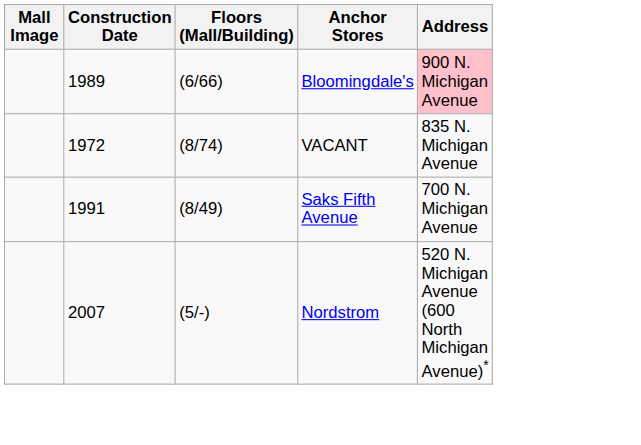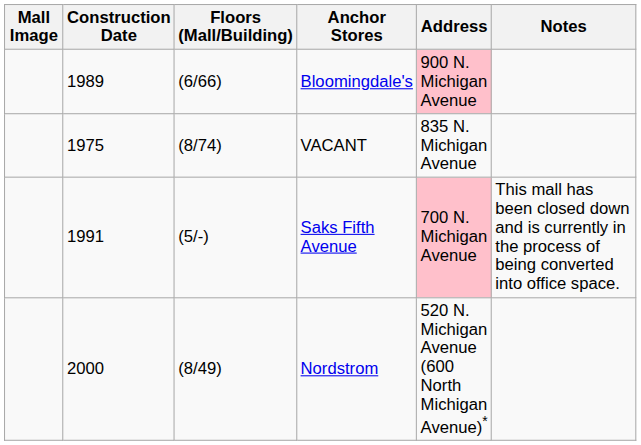+ column: (564, 27)
(87, 145) 1972 -> (86, 145) 1975
(201, 209) (8/49) -> (194, 237) (5/-)
(455, 209) no background -> (454, 237) pink background
(87, 312) 2007 -> (86, 368) 2000
(194, 312) (5/-) -> (200, 368) (8/49)
